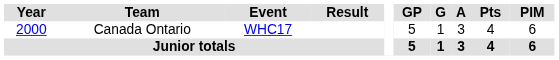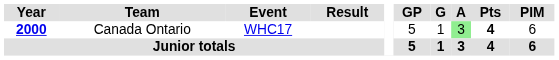(31, 29) normal -> (31, 29) bold
(461, 29) no background -> (461, 29) lightgreen background
(490, 29) normal -> (490, 29) bold
